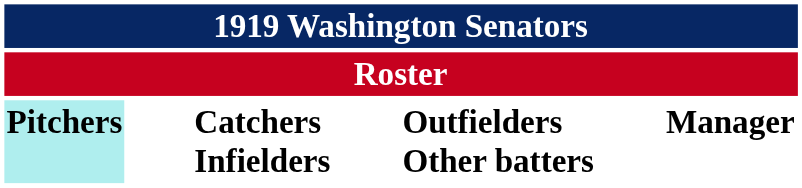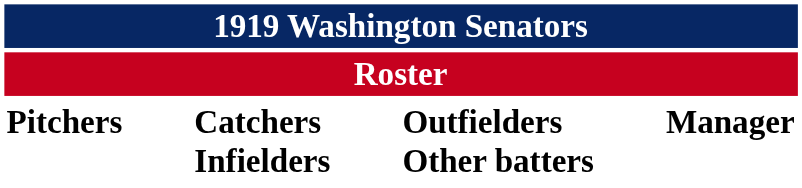(64, 121) paleturquoise background -> (64, 121) no background
